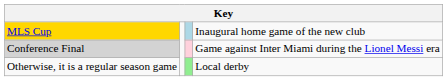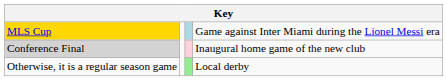(280, 31) Inaugural home game of the new club -> (318, 31) Game against Inter Miami during the Lionel Messi era
(318, 48) Game against Inter Miami during the Lionel Messi era -> (280, 48) Inaugural home game of the new club
